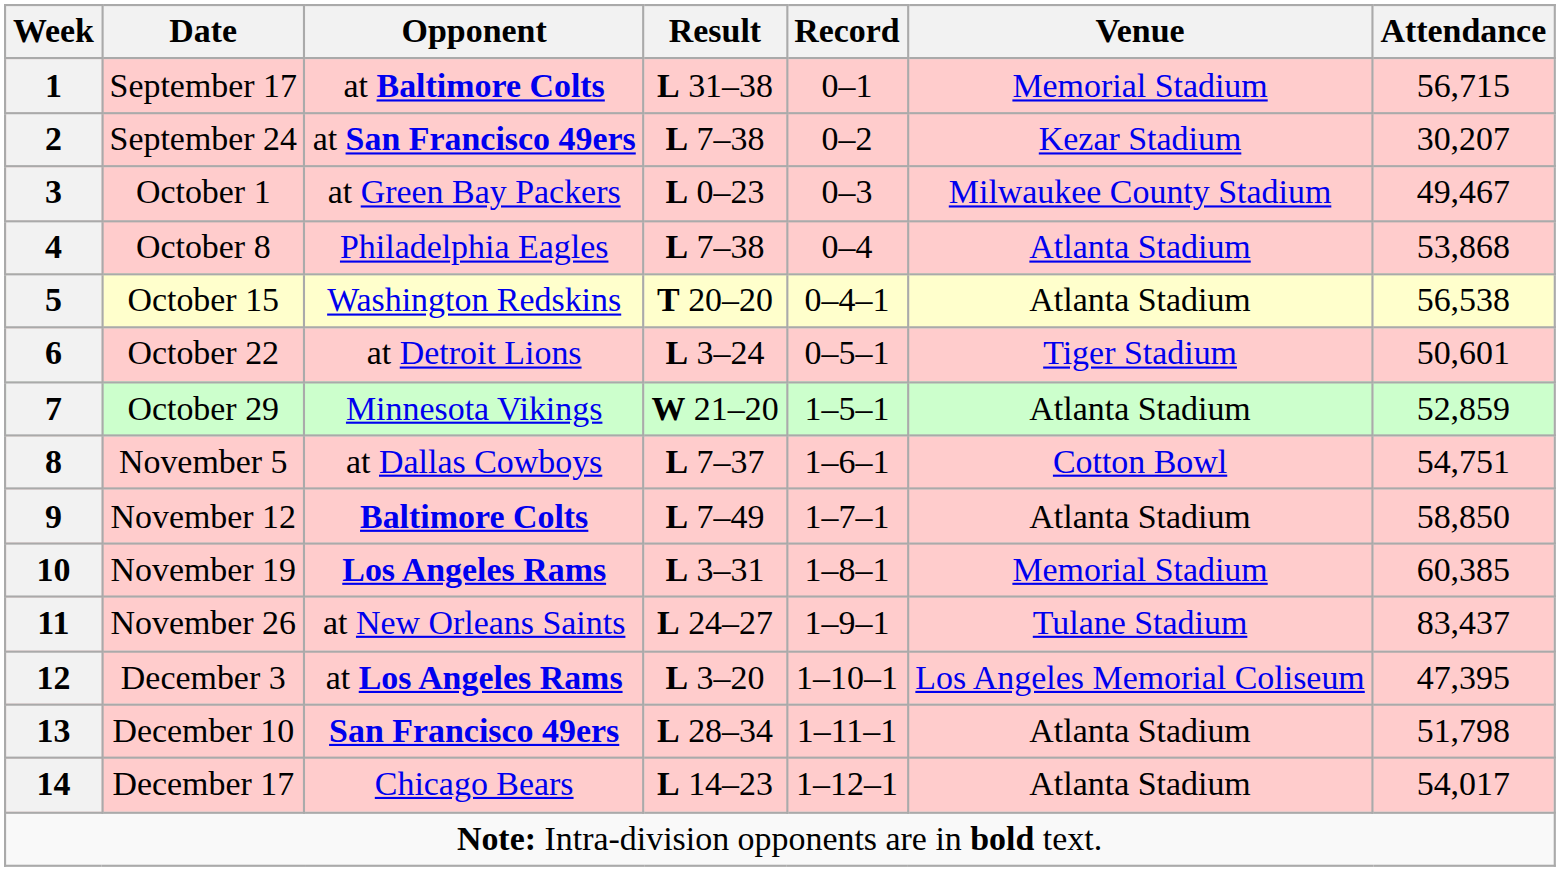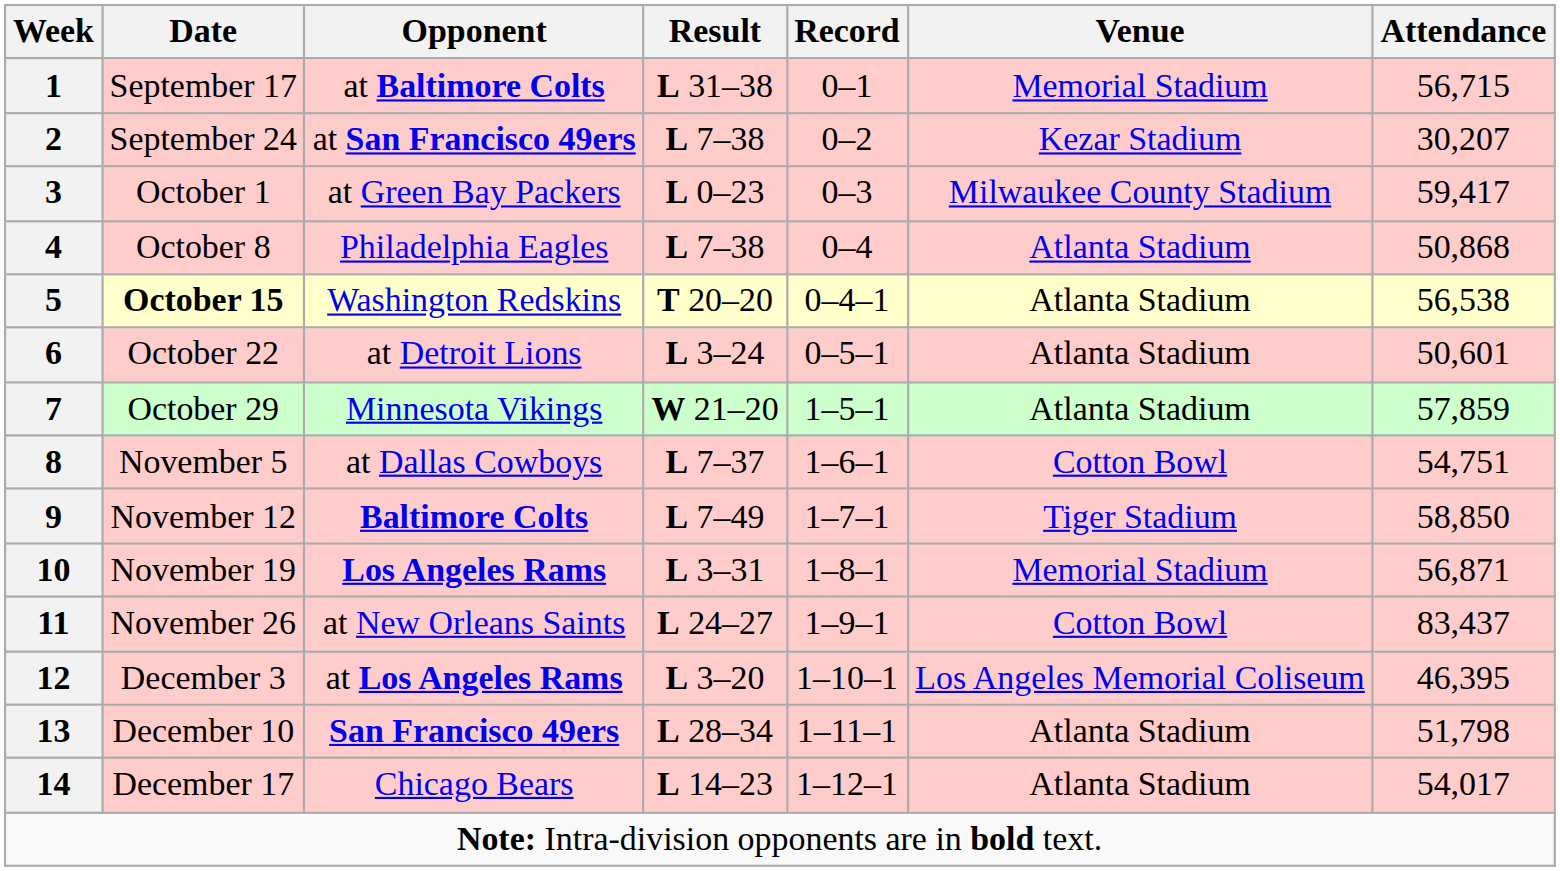(1463, 192) 49,467 -> (1463, 192) 59,417
(1463, 246) 53,868 -> (1463, 246) 50,868
(203, 300) normal -> (203, 300) bold
(1140, 354) Tiger Stadium -> (1140, 354) Atlanta Stadium
(1463, 407) 52,859 -> (1463, 407) 57,859
(1140, 515) Atlanta Stadium -> (1140, 515) Tiger Stadium
(1463, 569) 60,385 -> (1463, 569) 56,871
(1140, 623) Tulane Stadium -> (1140, 623) Cotton Bowl
(1463, 676) 47,395 -> (1463, 676) 46,395
